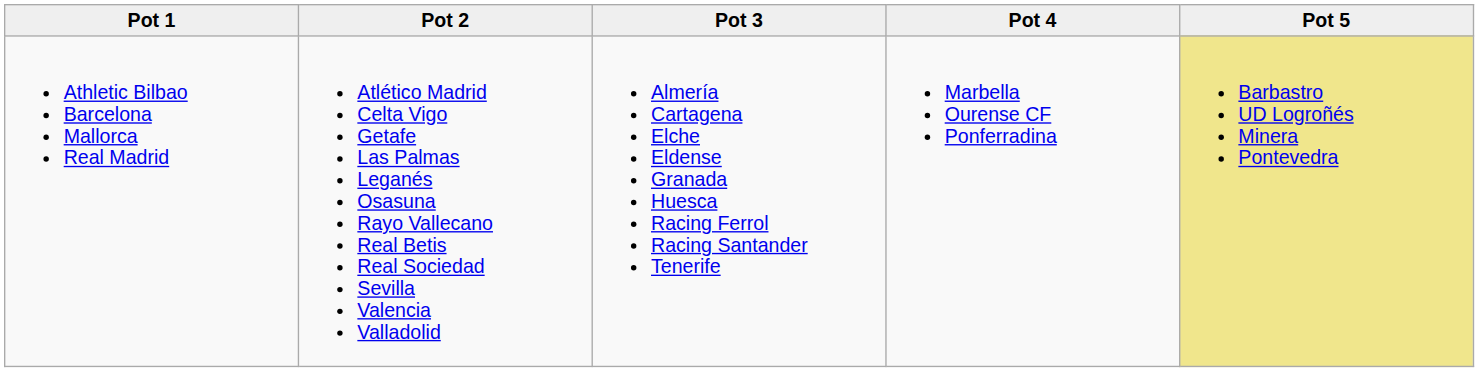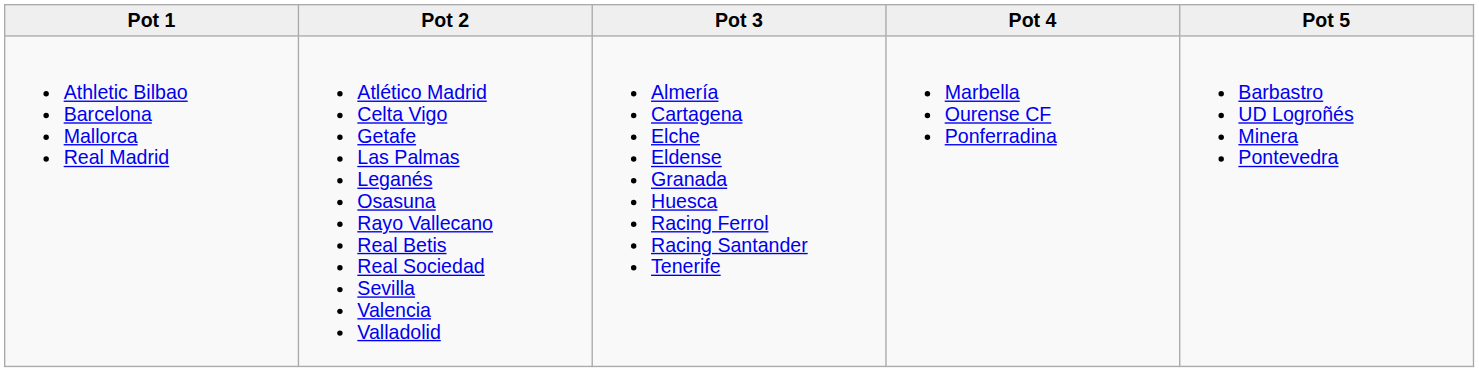(1326, 125) khaki background -> (1326, 125) no background
